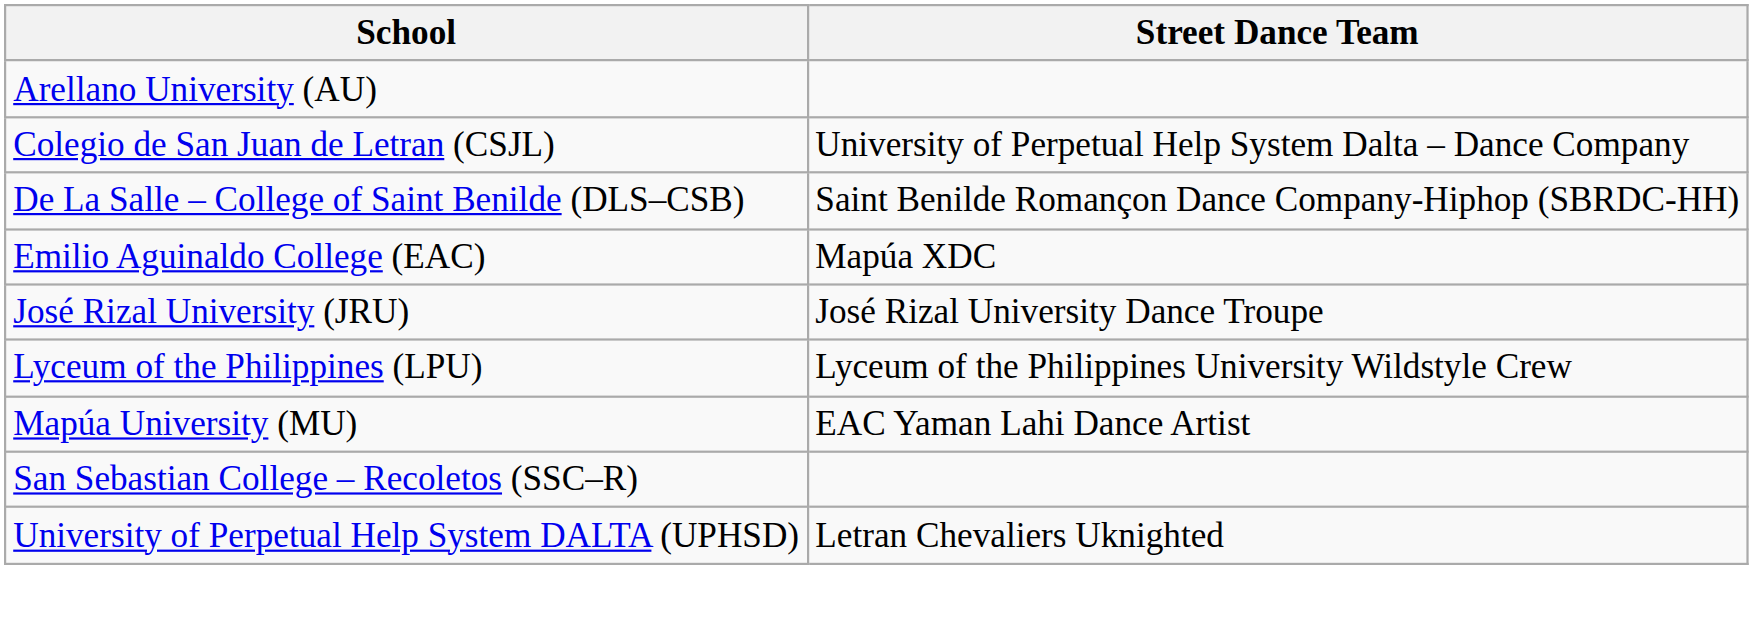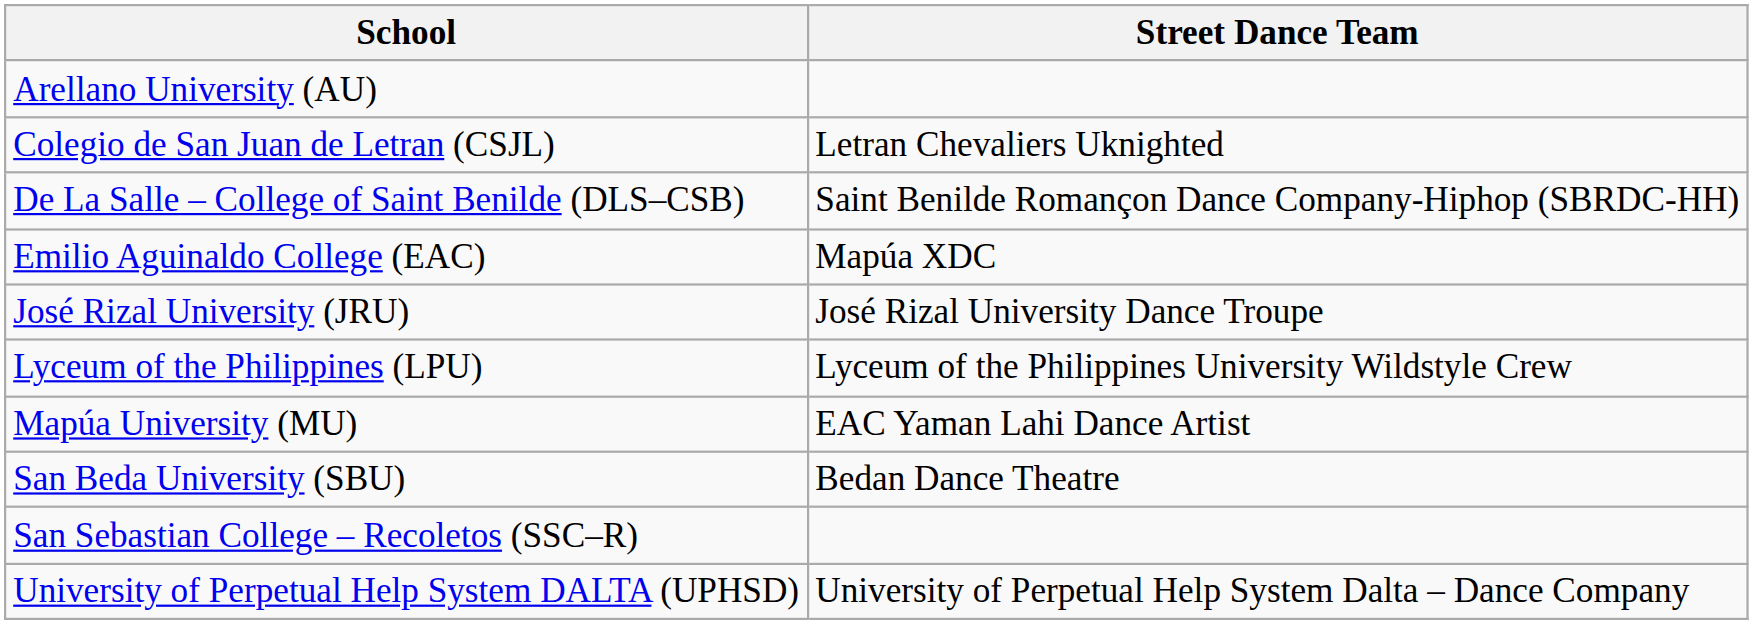(1252, 144) University of Perpetual Help System Dalta – Dance Company -> (1020, 144) Letran Chevaliers Uknighted
+ row: (209, 479)
(1020, 534) Letran Chevaliers Uknighted -> (1252, 590) University of Perpetual Help System Dalta – Dance Company
